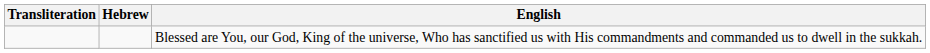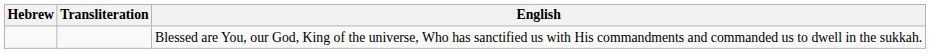columns swapped: (126, 15) <-> (52, 15)
